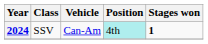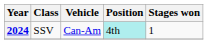(151, 30) bold -> (151, 30) normal
